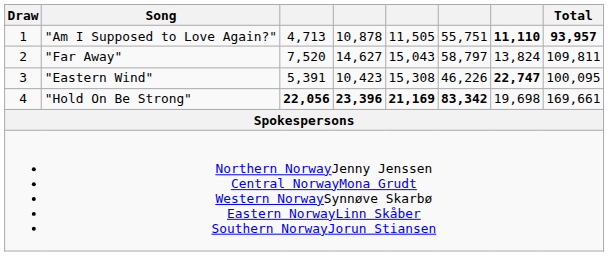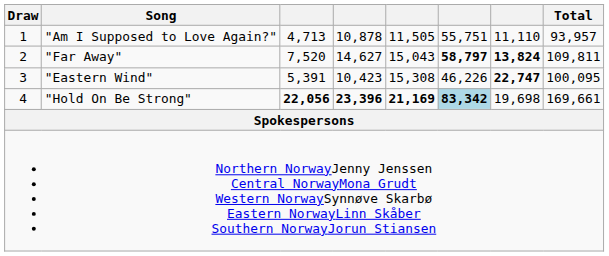(517, 36) bold -> (517, 36) normal
(573, 36) bold -> (573, 36) normal
(464, 57) normal -> (464, 57) bold
(517, 57) normal -> (517, 57) bold
(464, 99) no background -> (464, 99) lightblue background
